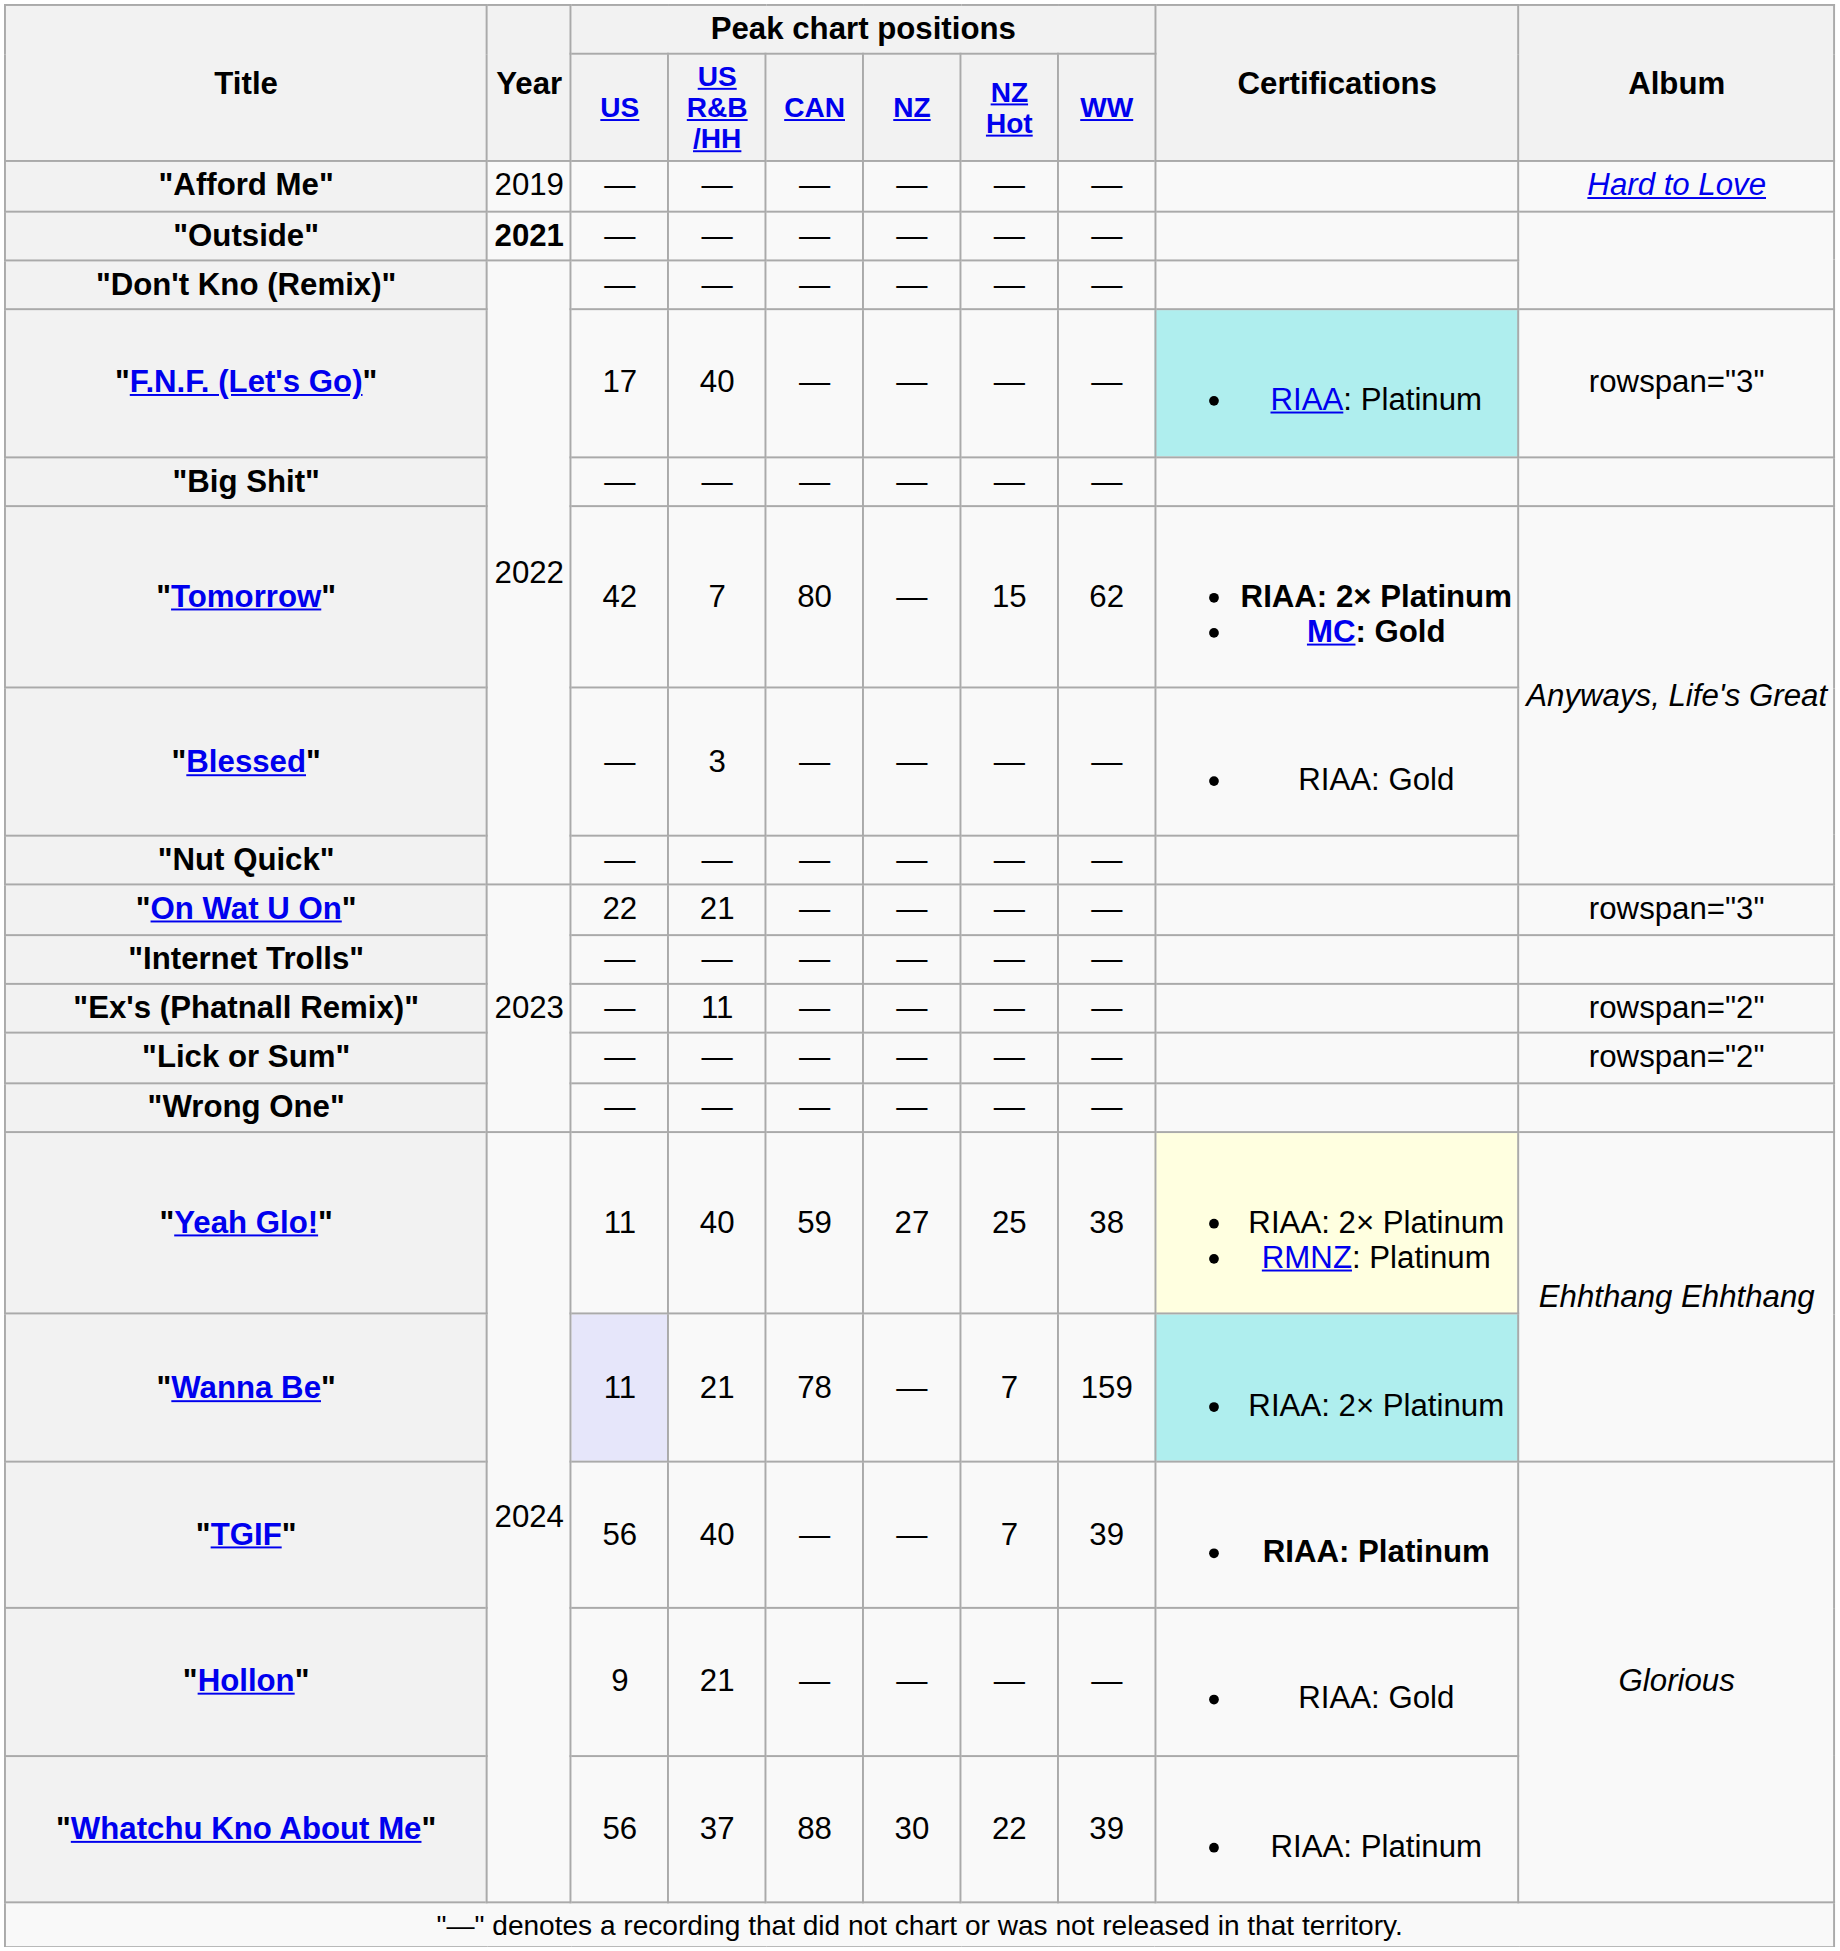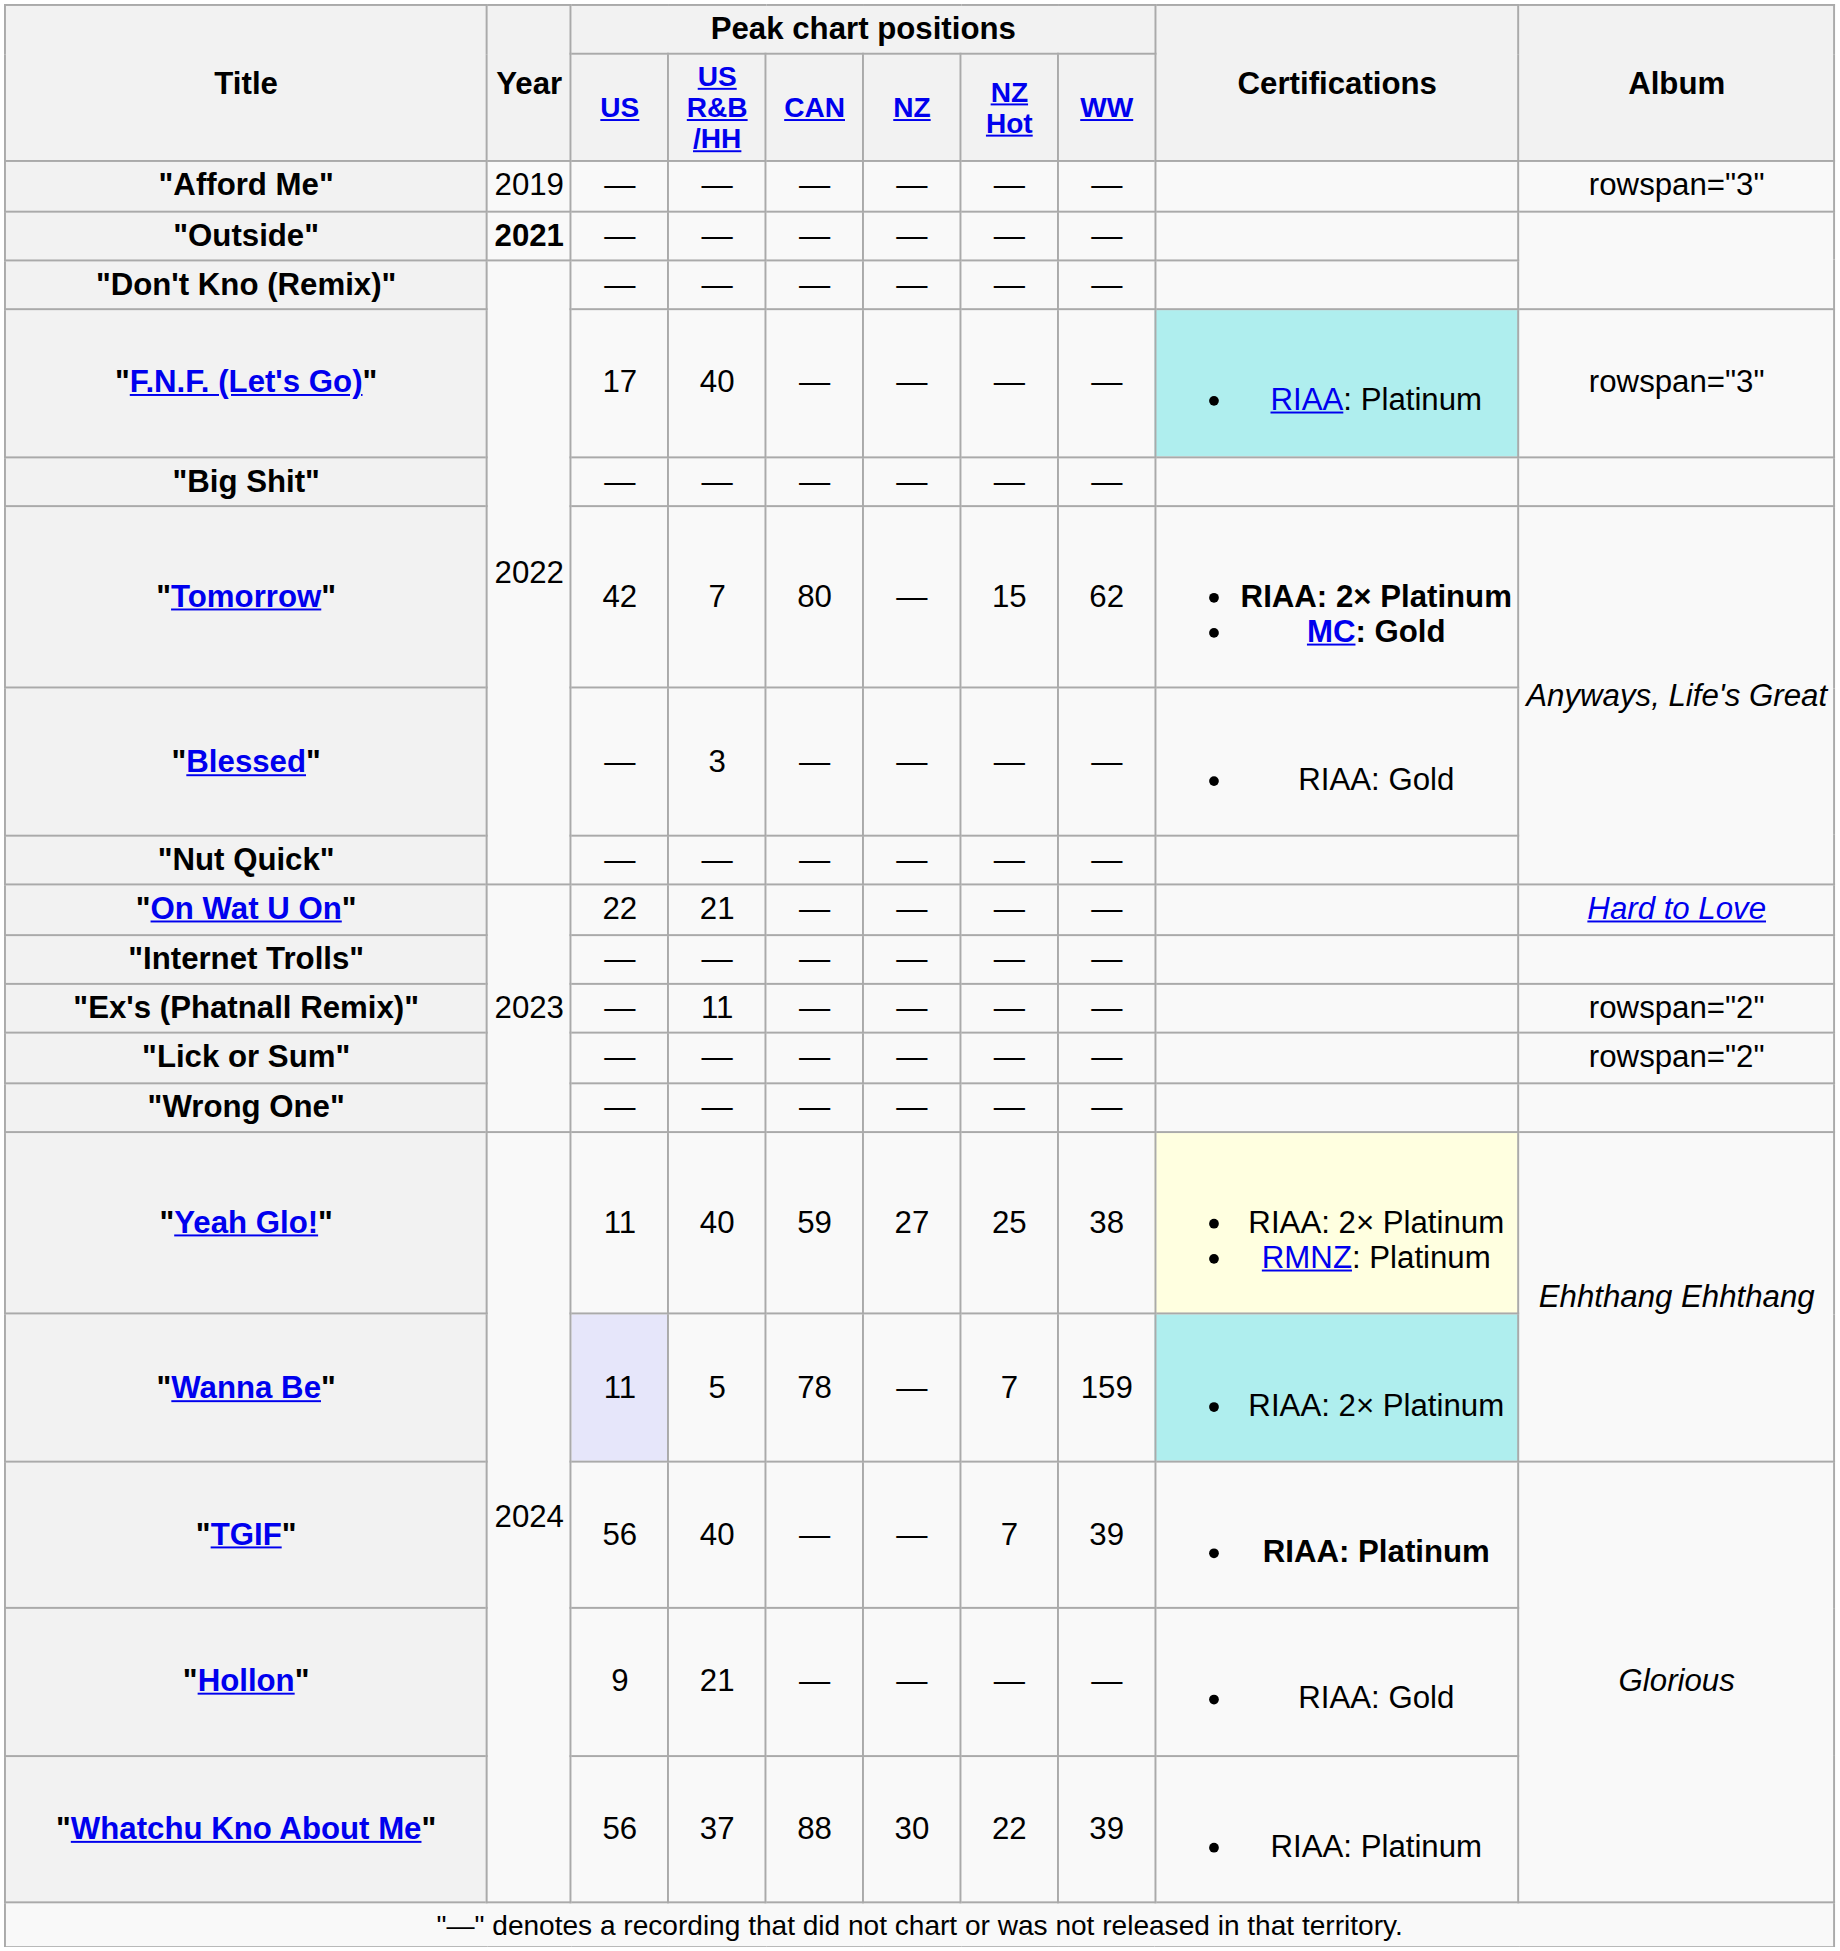(1677, 185) Hard to Love -> (1677, 185) rowspan="3"
(1677, 908) rowspan="3" -> (1677, 908) Hard to Love
(717, 1387) 21 -> (717, 1387) 5
